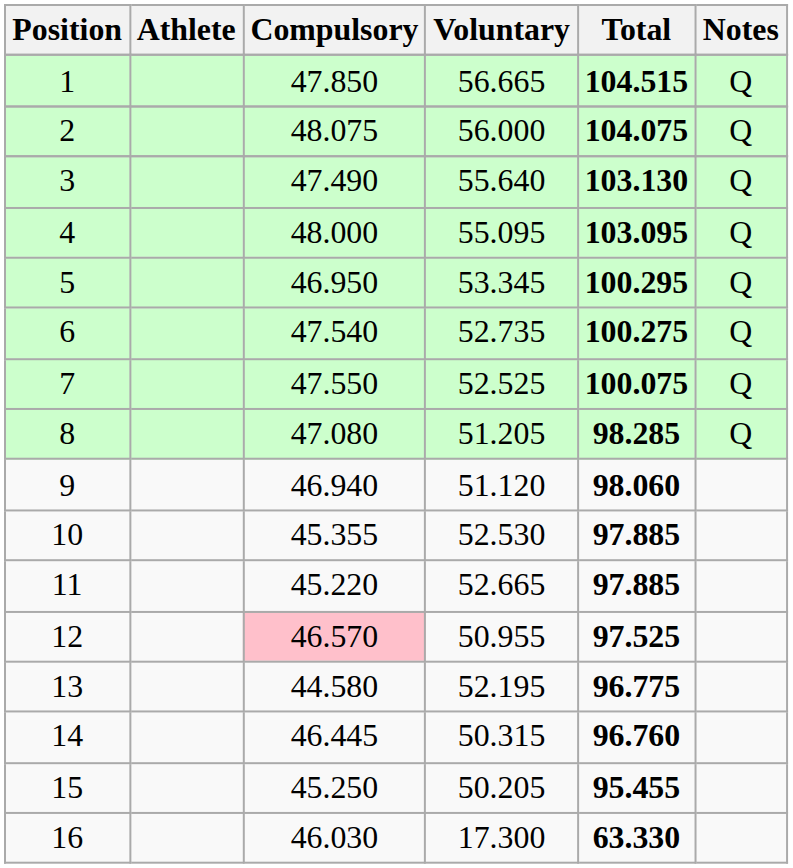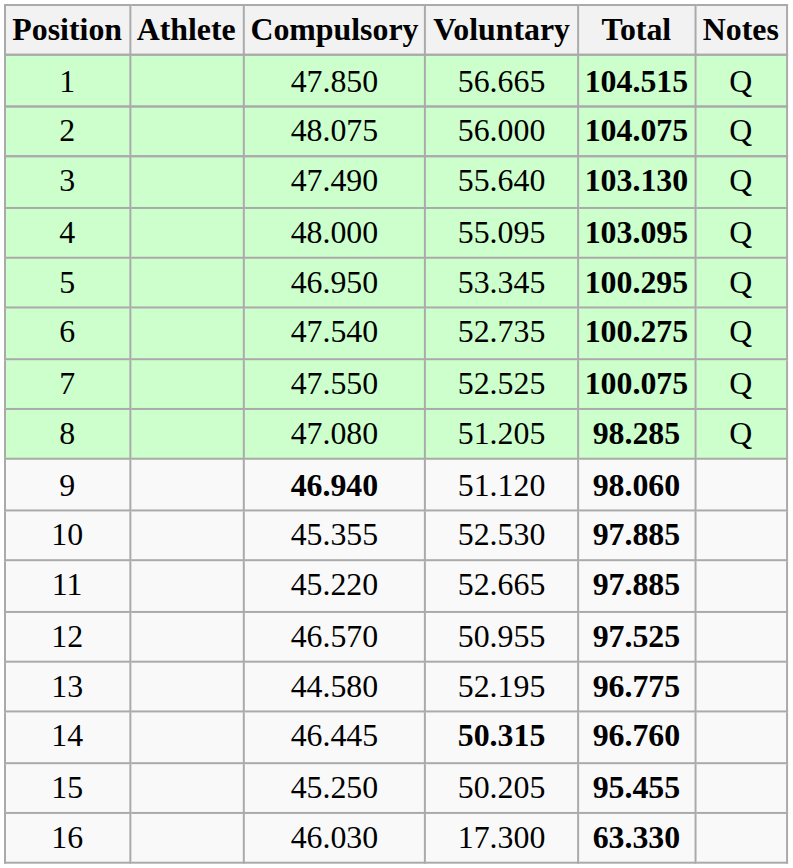(334, 484) normal -> (334, 484) bold
(334, 635) pink background -> (334, 635) no background
(502, 736) normal -> (502, 736) bold
